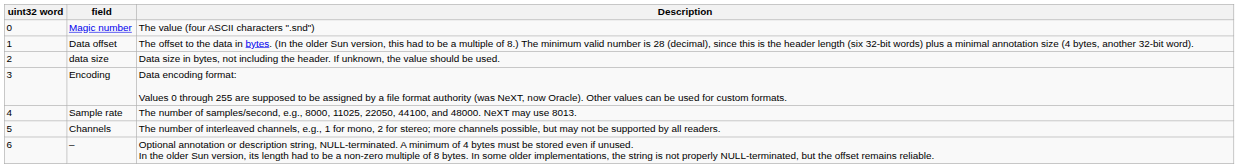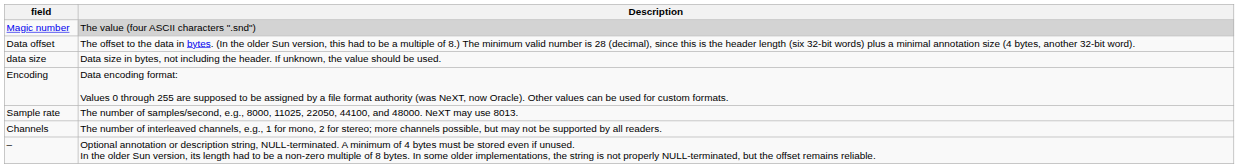- column: (35, 12)
(227, 28) no background -> (168, 28) lightgrey background
